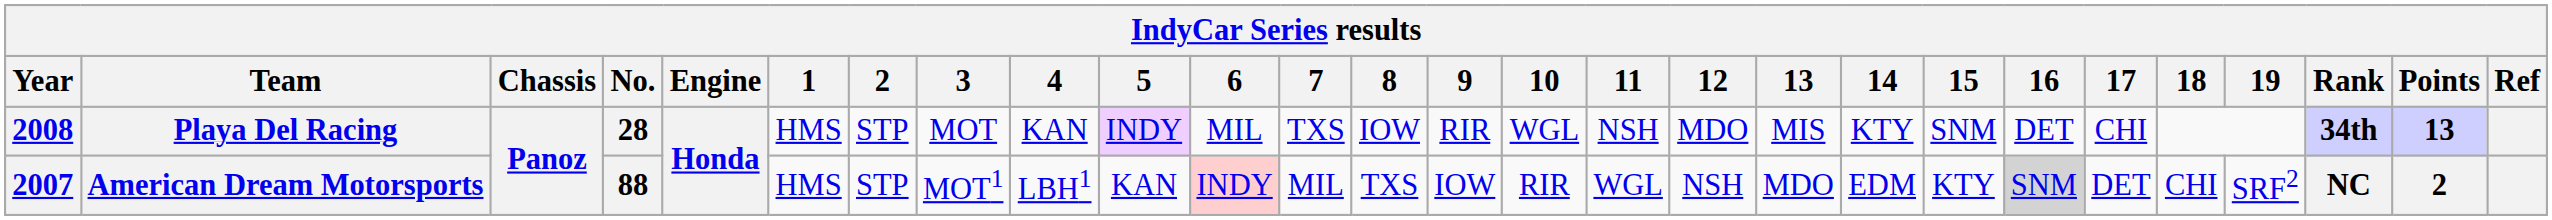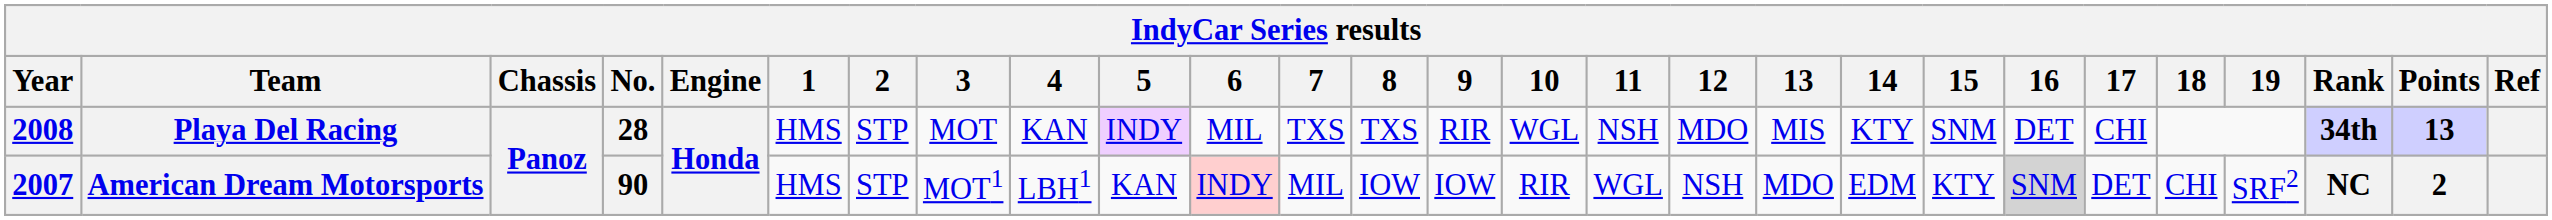(1389, 130) IOW -> (1389, 130) TXS
(633, 185) 88 -> (633, 185) 90
(1389, 185) TXS -> (1389, 185) IOW
